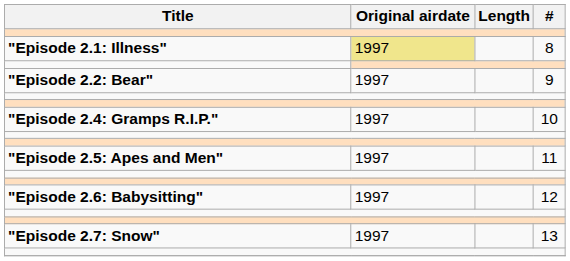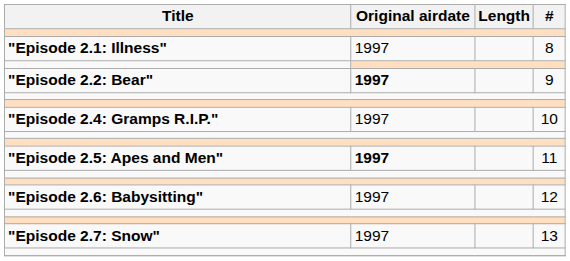(372, 48) khaki background -> (372, 48) no background
(372, 80) normal -> (372, 80) bold
(372, 158) normal -> (372, 158) bold
